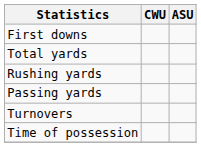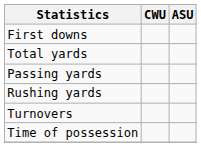rows swapped: (55, 74) <-> (55, 93)
